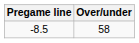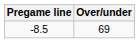(104, 29) 58 -> (104, 29) 69
